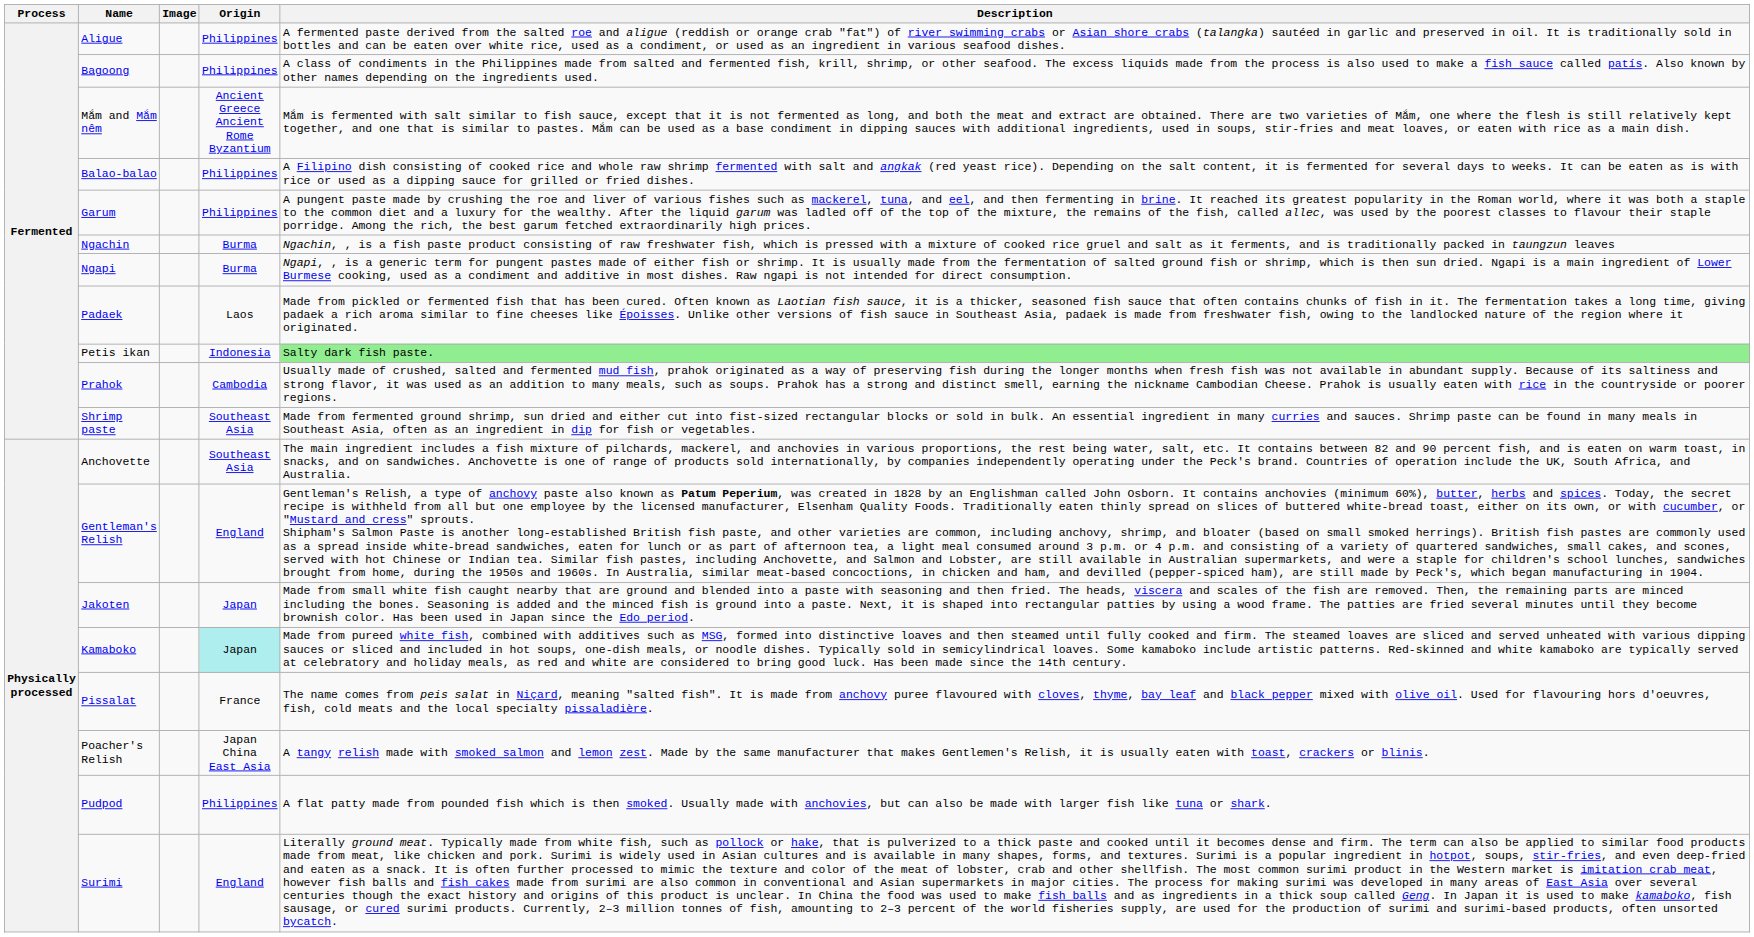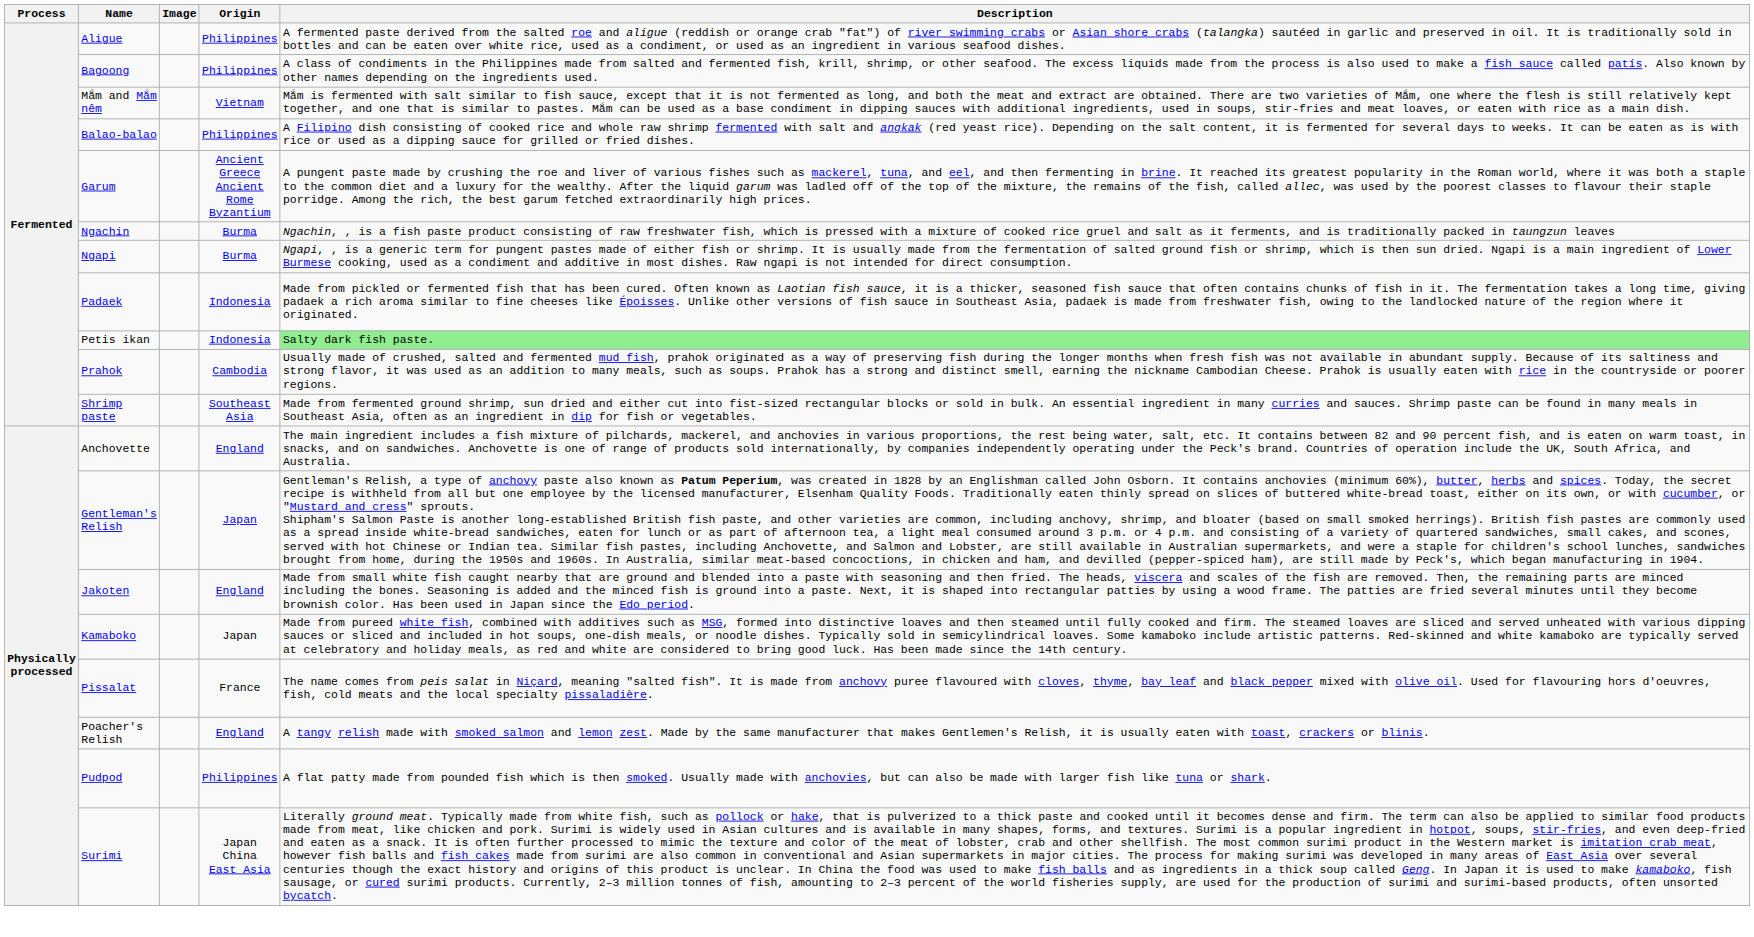(240, 122) Ancient Greece Ancient Rome Byzantium -> (240, 103) Vietnam
(240, 213) Philippines -> (240, 186) Ancient Greece Ancient Rome Byzantium
(240, 315) Laos -> (240, 302) Indonesia
(240, 462) Southeast Asia -> (240, 449) England
(240, 533) England -> (240, 520) Japan
(240, 605) Japan -> (240, 592) England
(240, 650) paleturquoise background -> (240, 637) no background
(240, 753) Japan China East Asia -> (240, 733) England
(240, 883) England -> (240, 856) Japan China East Asia
